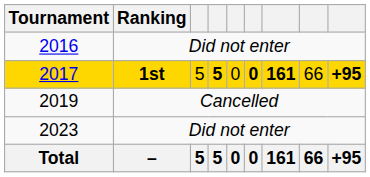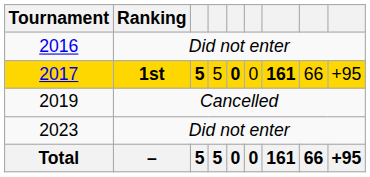(200, 74) normal -> (200, 74) bold
(217, 74) bold -> (217, 74) normal
(235, 74) normal -> (235, 74) bold
(253, 74) bold -> (253, 74) normal
(346, 74) bold -> (346, 74) normal
